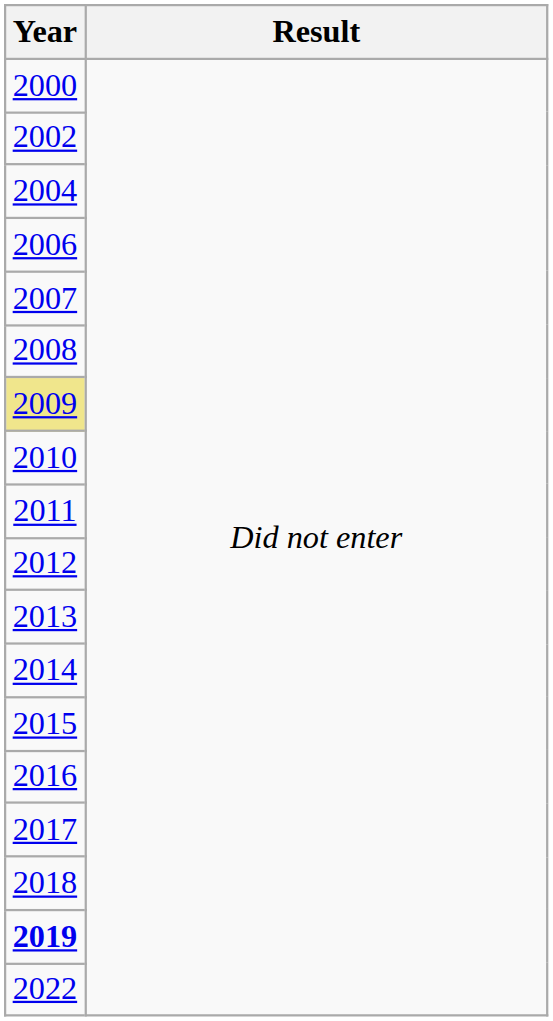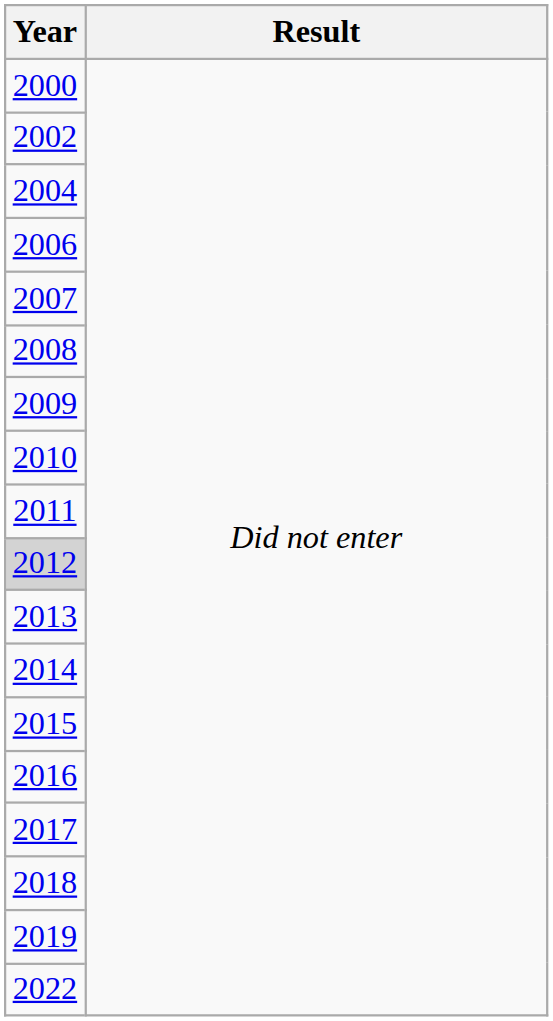(45, 403) khaki background -> (45, 403) no background
(45, 563) no background -> (45, 563) lightgrey background
(45, 935) bold -> (45, 935) normal
